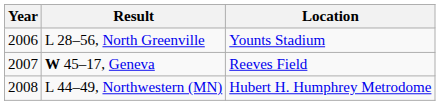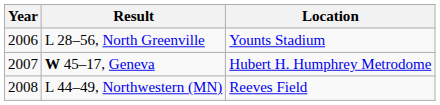(268, 64) Reeves Field -> (330, 64) Hubert H. Humphrey Metrodome
(330, 87) Hubert H. Humphrey Metrodome -> (268, 87) Reeves Field
